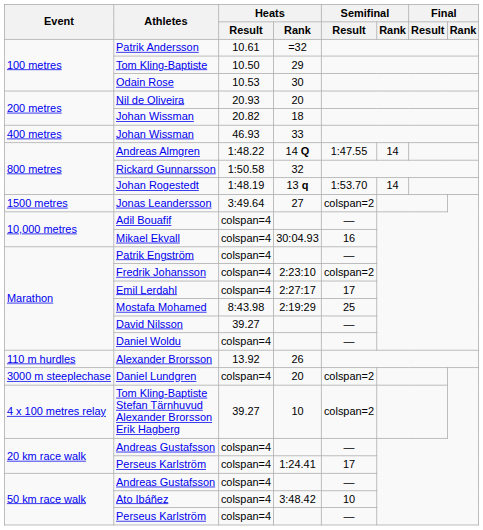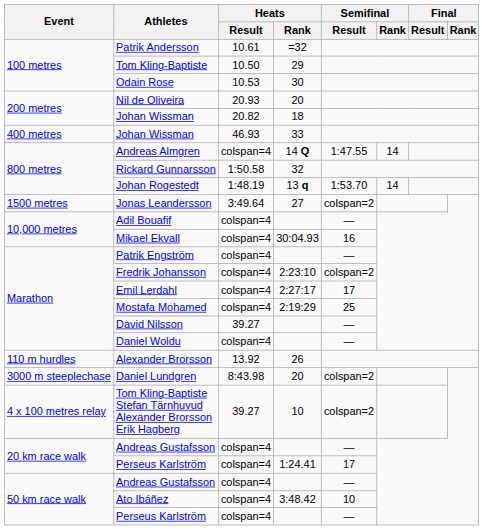(246, 152) 1:48.22 -> (246, 152) colspan=4
(246, 307) 8:43.98 -> (246, 307) colspan=4
(246, 377) colspan=4 -> (246, 377) 8:43.98
